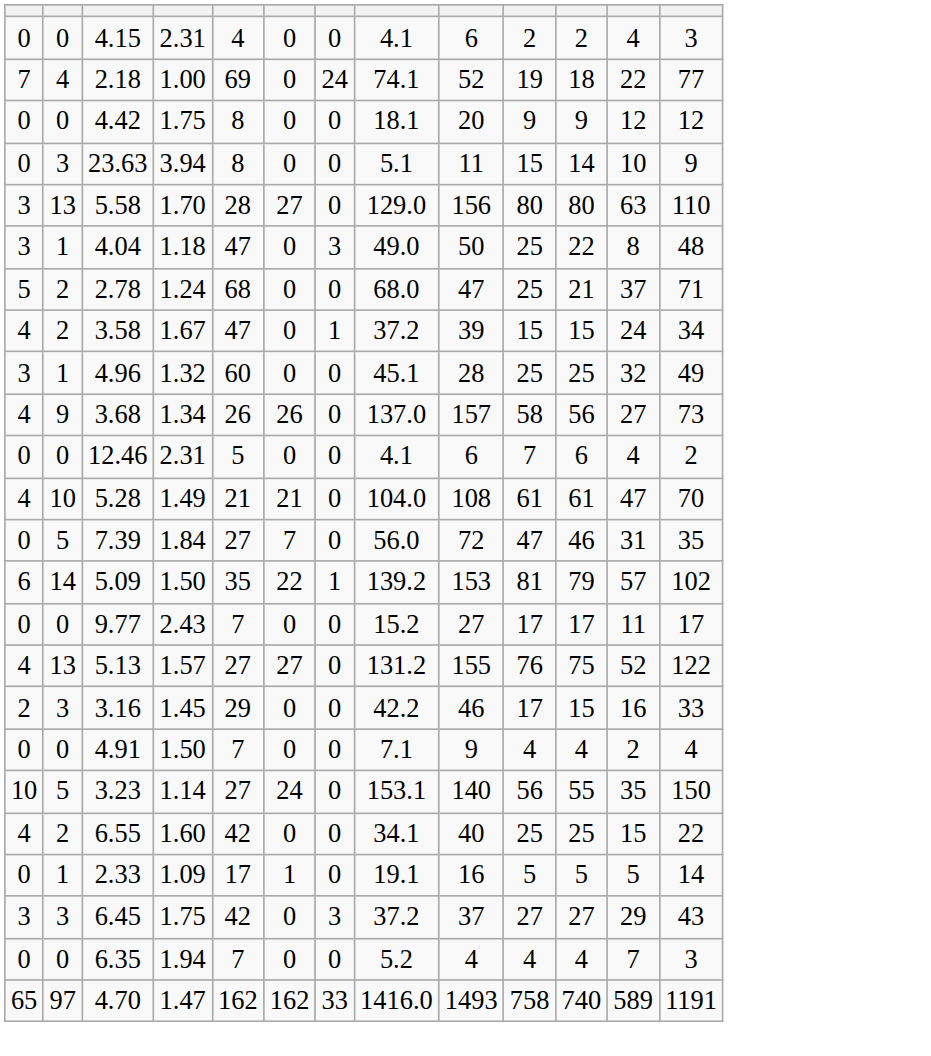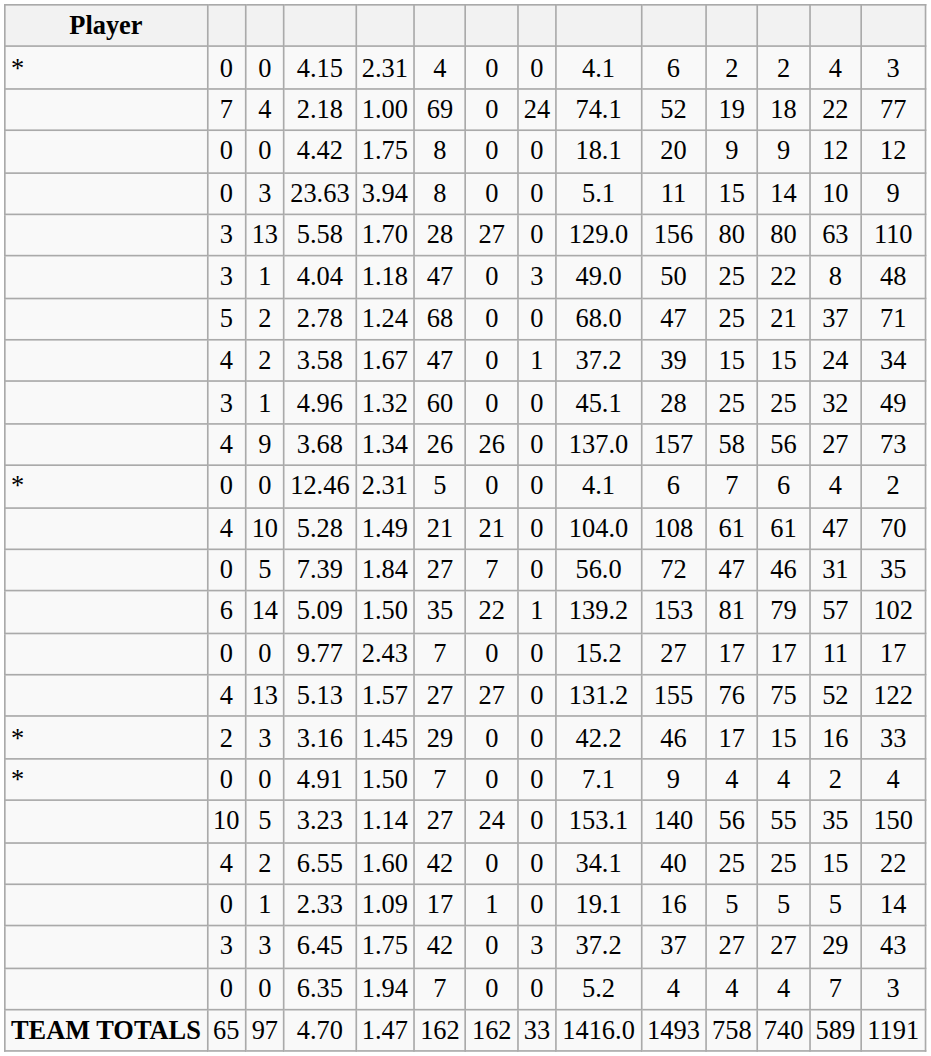+ column: (106, 25)
